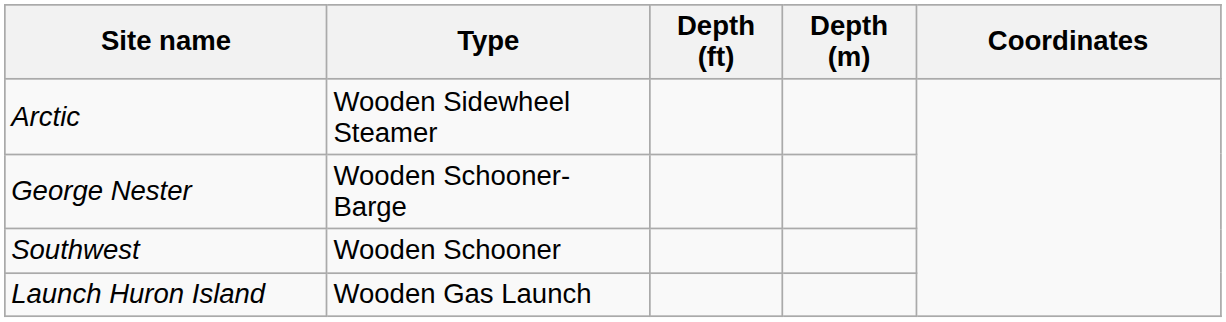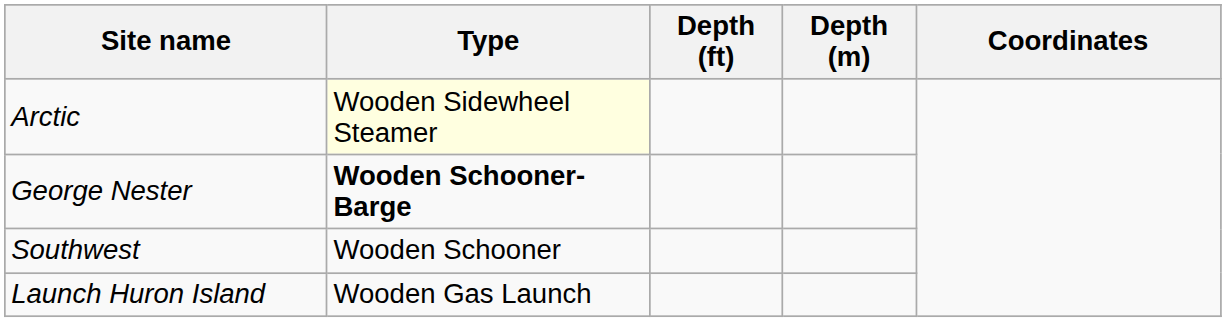(452, 116) no background -> (452, 116) lightyellow background
(452, 191) normal -> (459, 191) bold
